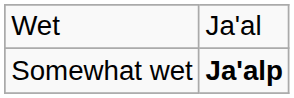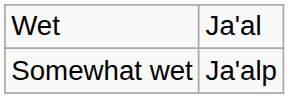(244, 70) bold -> (241, 70) normal
